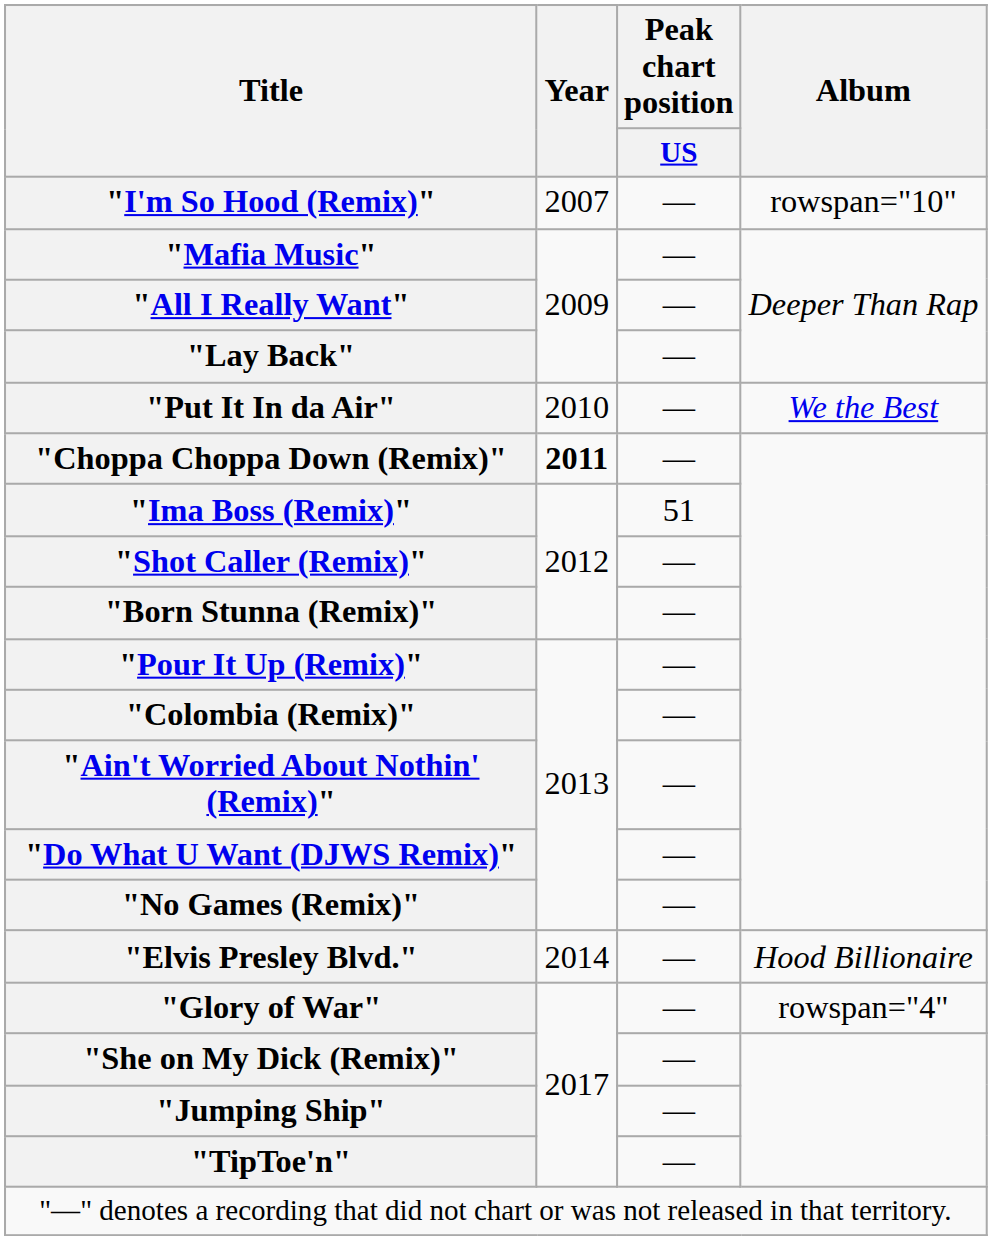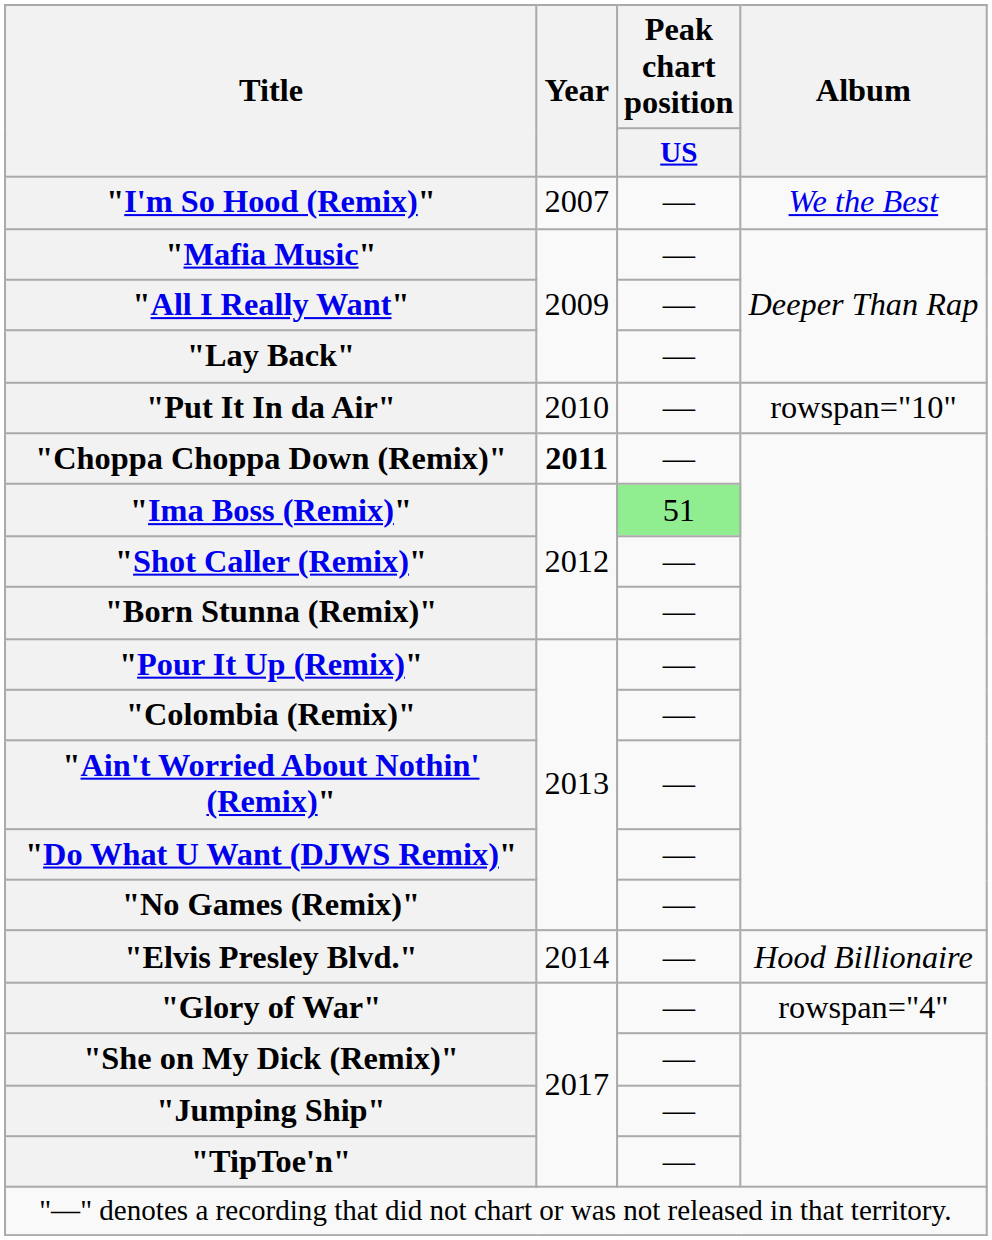(863, 202) rowspan="10" -> (863, 202) We the Best
(863, 407) We the Best -> (863, 407) rowspan="10"
(679, 509) no background -> (679, 509) lightgreen background
